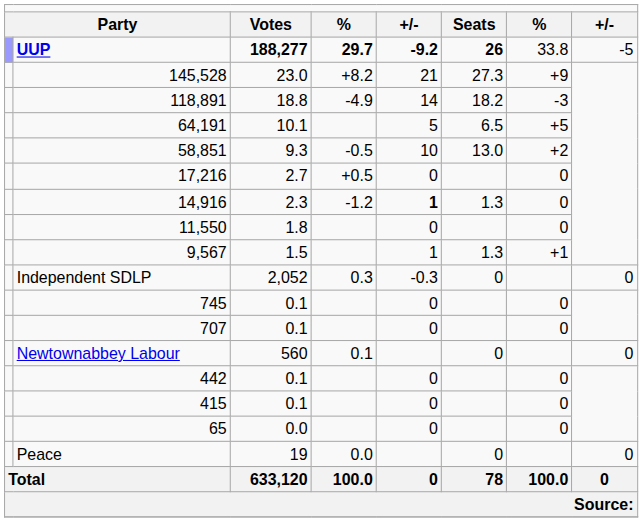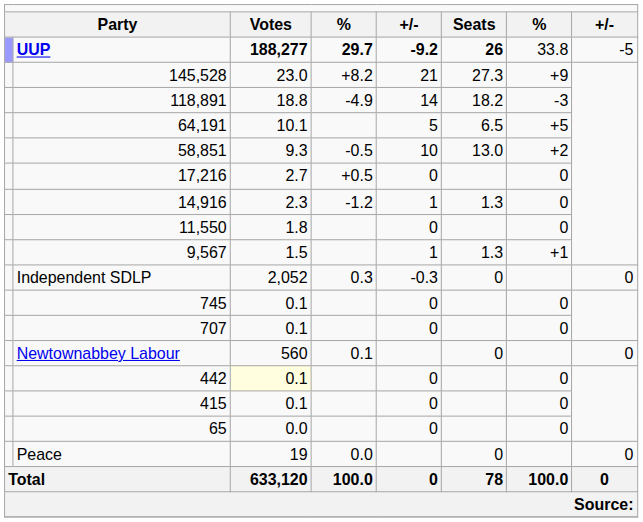(434, 202) bold -> (434, 202) normal
(297, 378) no background -> (297, 378) lightyellow background
